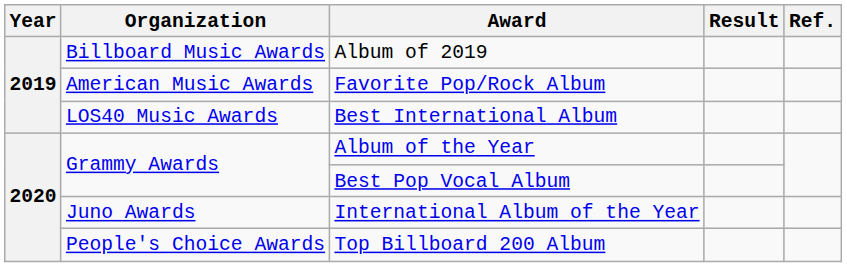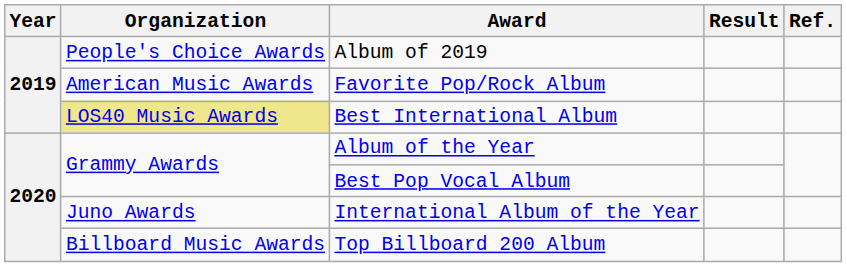(195, 53) Billboard Music Awards -> (195, 53) People's Choice Awards
(172, 117) no background -> (172, 117) khaki background
(195, 245) People's Choice Awards -> (195, 245) Billboard Music Awards
